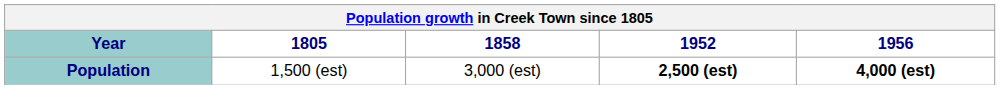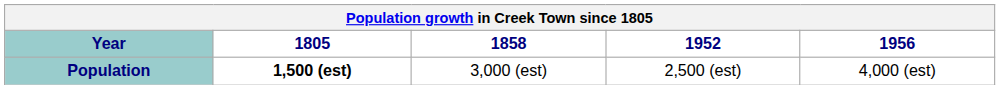(309, 71) normal -> (312, 71) bold
(698, 71) bold -> (703, 71) normal
(896, 71) bold -> (897, 71) normal
